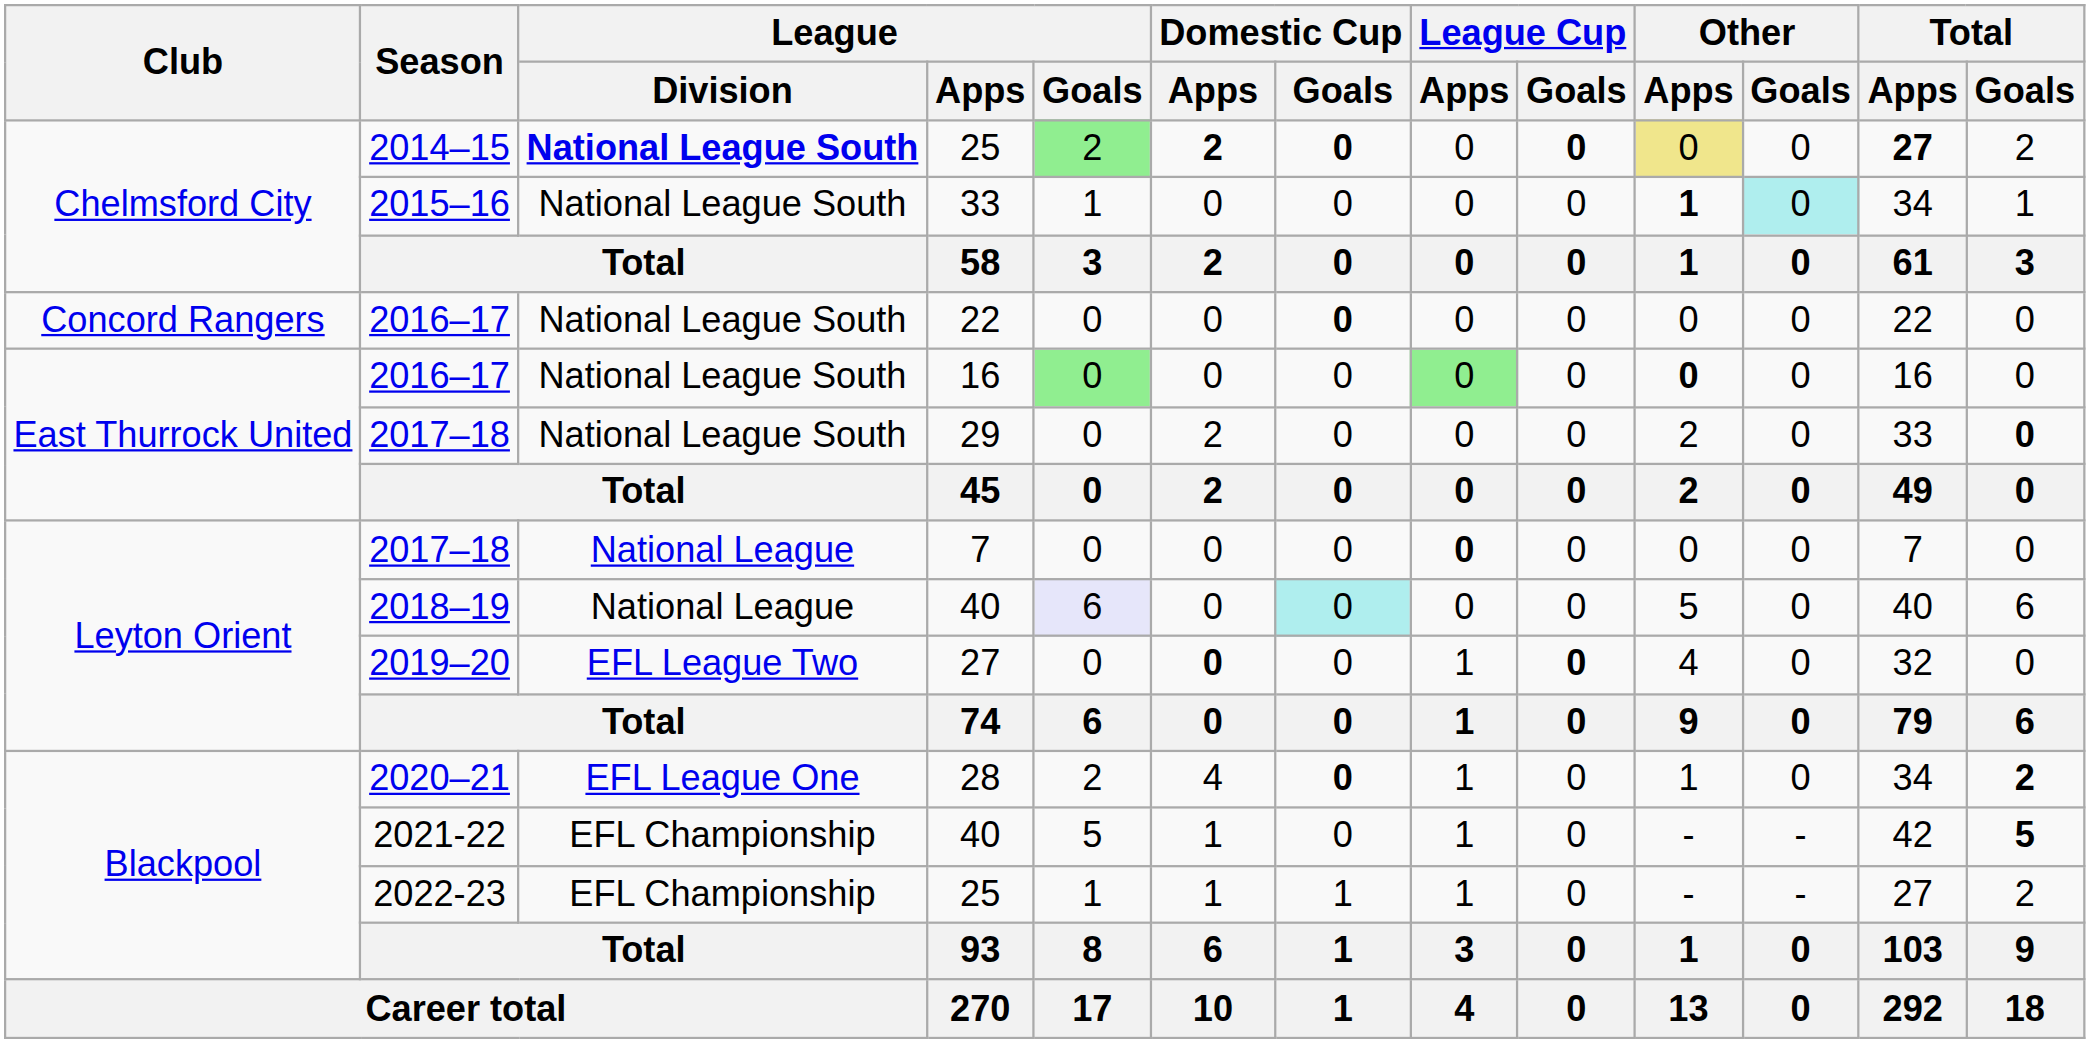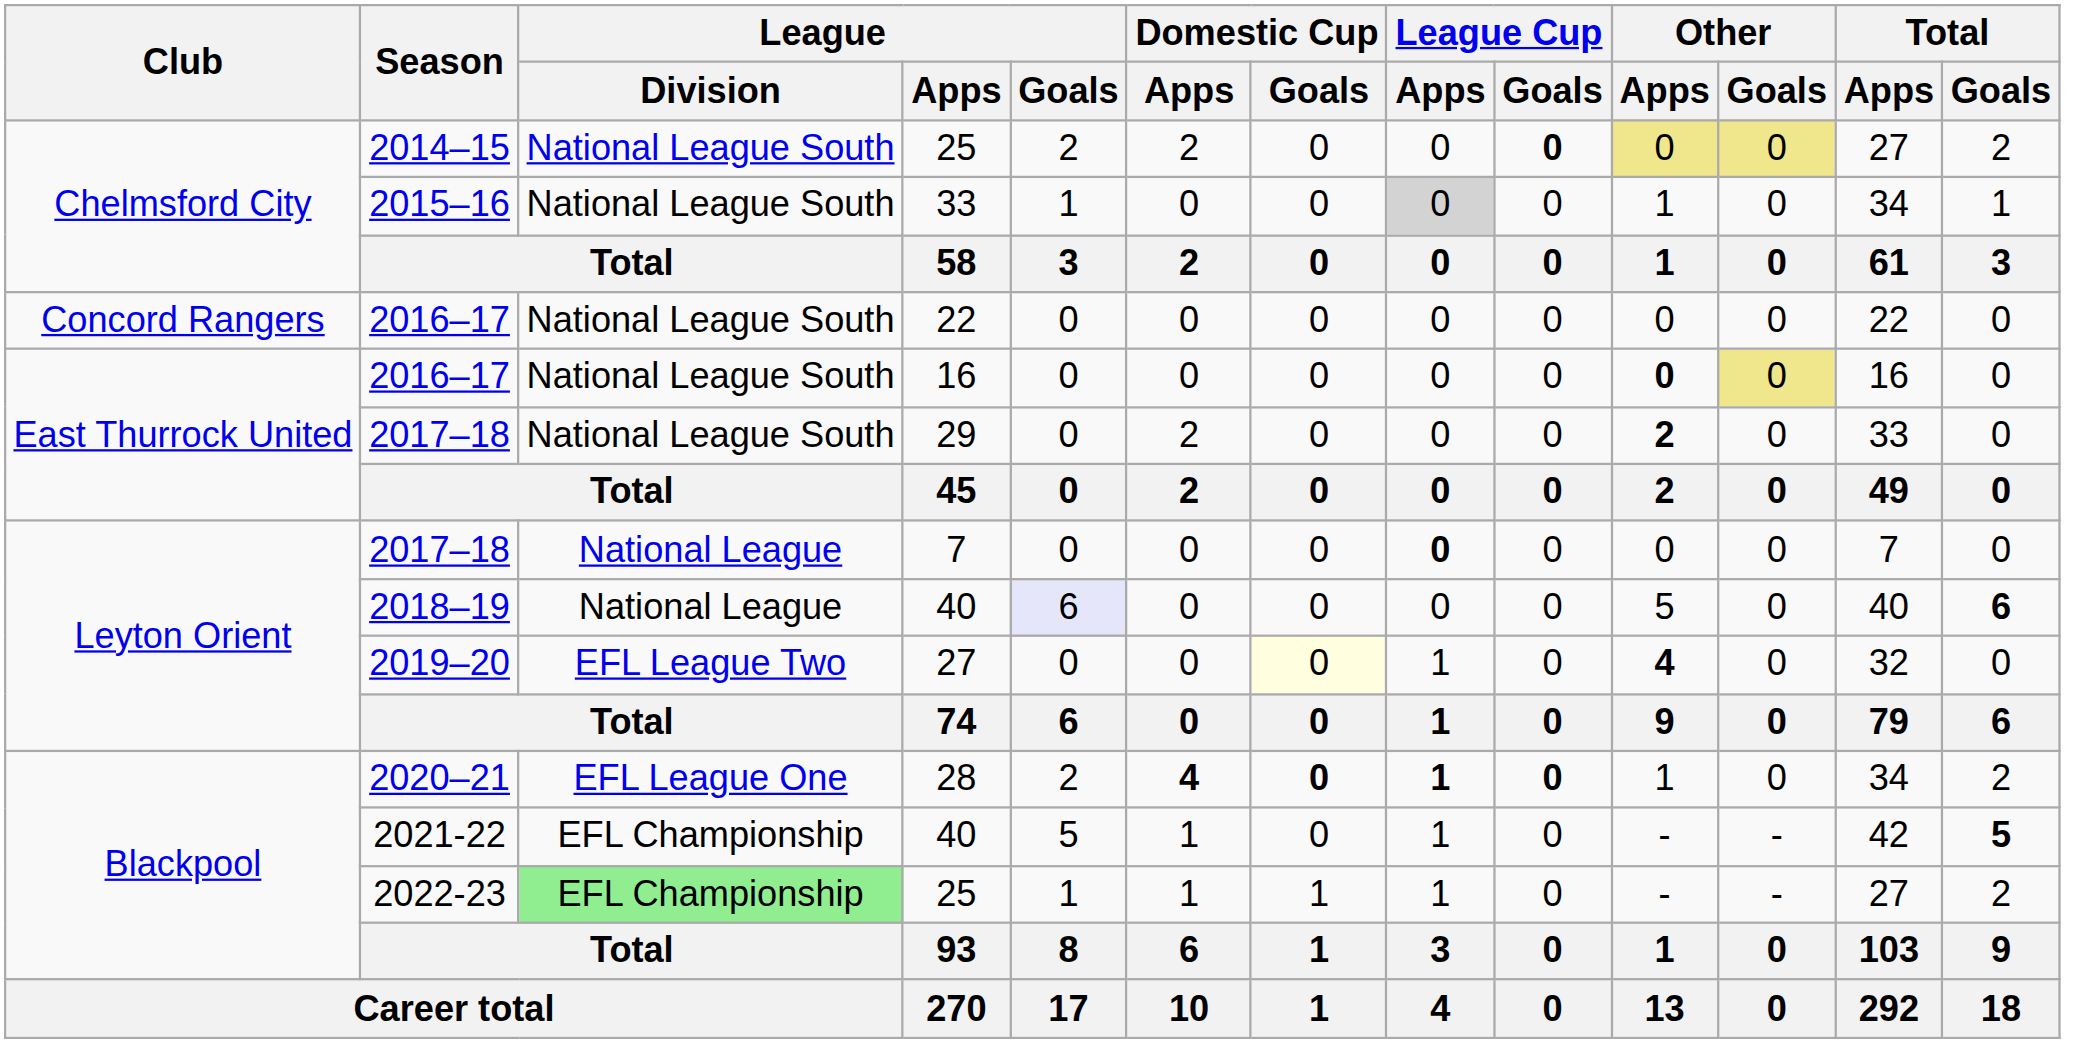(722, 147) bold -> (711, 147) normal
(1092, 147) lightgreen background -> (1068, 147) no background
(1213, 147) bold -> (1189, 147) normal
(1343, 147) bold -> (1319, 147) normal
(1801, 147) no background -> (1777, 147) khaki background
(1913, 147) bold -> (1889, 147) normal
(1464, 205) no background -> (1440, 205) lightgrey background
(1688, 205) bold -> (1665, 205) normal
(1801, 205) paleturquoise background -> (1777, 205) no background
(1343, 319) bold -> (1319, 319) normal
(1092, 377) lightgreen background -> (1068, 377) no background
(1464, 377) lightgreen background -> (1440, 377) no background
(1801, 377) no background -> (1777, 377) khaki background
(1688, 434) normal -> (1665, 434) bold
(2025, 434) bold -> (2001, 434) normal
(1343, 606) paleturquoise background -> (1319, 606) no background
(2025, 606) normal -> (2001, 606) bold
(1213, 663) bold -> (1189, 663) normal
(1343, 663) no background -> (1319, 663) lightyellow background
(1576, 663) bold -> (1553, 663) normal
(1688, 663) normal -> (1665, 663) bold
(1213, 778) normal -> (1189, 778) bold
(1464, 778) normal -> (1440, 778) bold
(1576, 778) normal -> (1553, 778) bold
(2025, 778) bold -> (2001, 778) normal
(722, 893) no background -> (711, 893) lightgreen background
